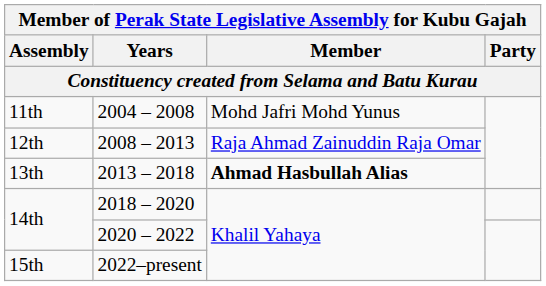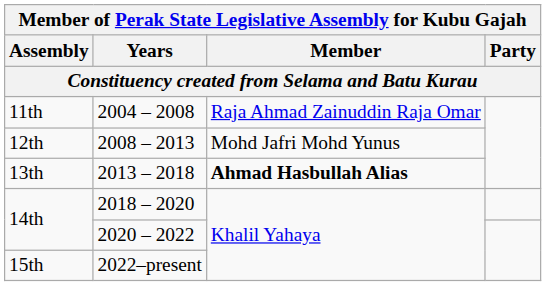(305, 111) Mohd Jafri Mohd Yunus -> (346, 111) Raja Ahmad Zainuddin Raja Omar
(346, 142) Raja Ahmad Zainuddin Raja Omar -> (305, 142) Mohd Jafri Mohd Yunus
